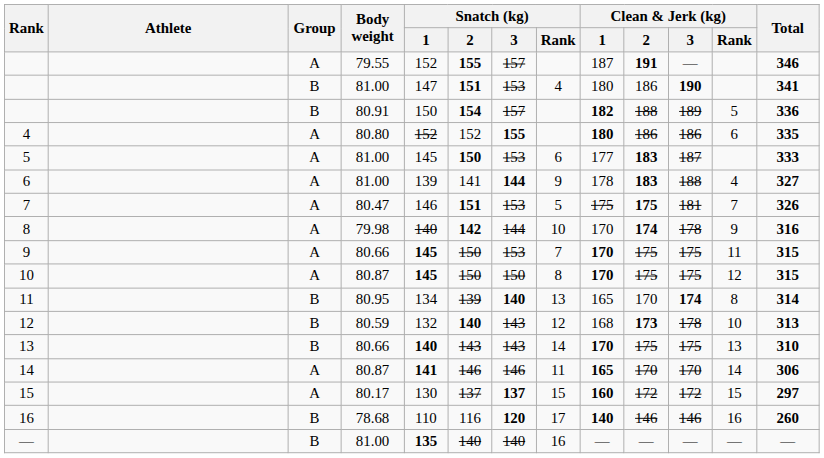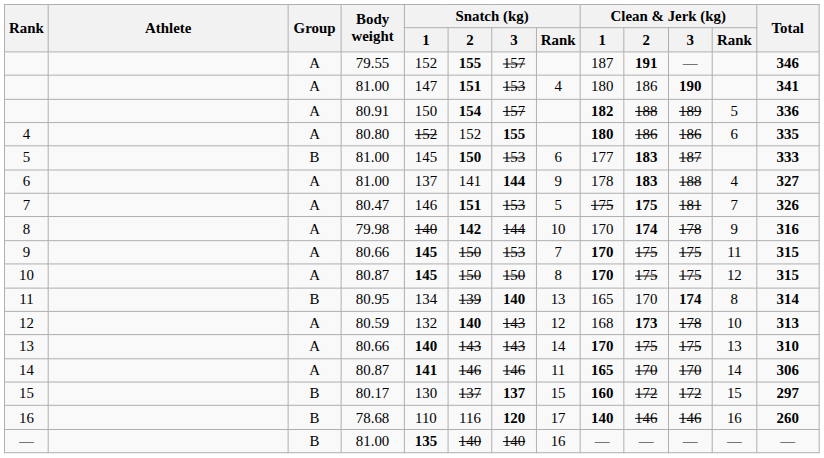(315, 87) B -> (315, 87) A
(315, 110) B -> (315, 110) A
(315, 157) A -> (315, 157) B
(426, 181) 139 -> (426, 181) 137
(315, 323) B -> (315, 323) A
(315, 346) B -> (315, 346) A
(315, 393) A -> (315, 393) B
